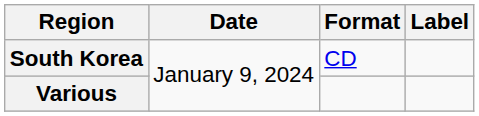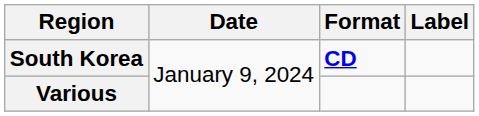(341, 57) normal -> (341, 57) bold
